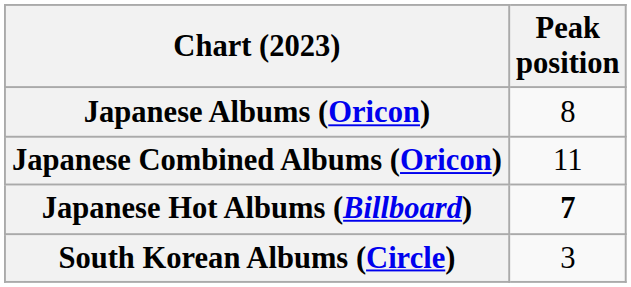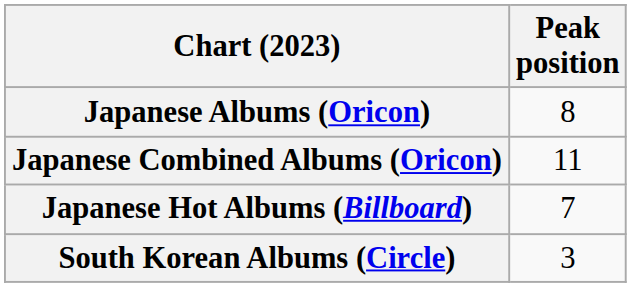(568, 208) bold -> (568, 208) normal
